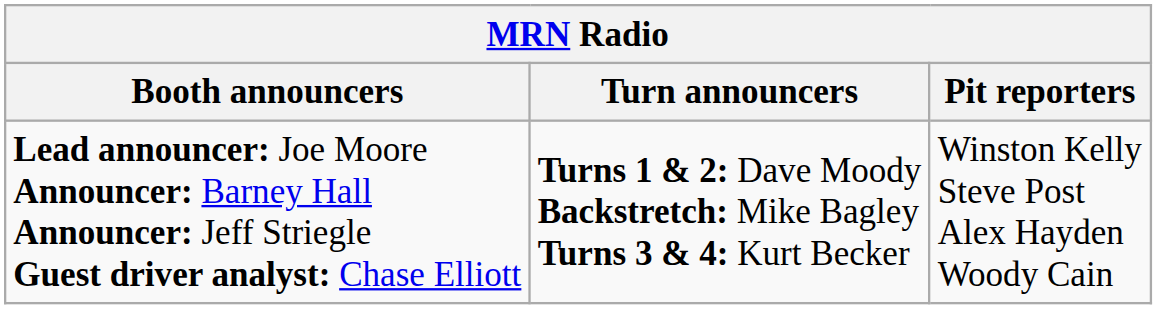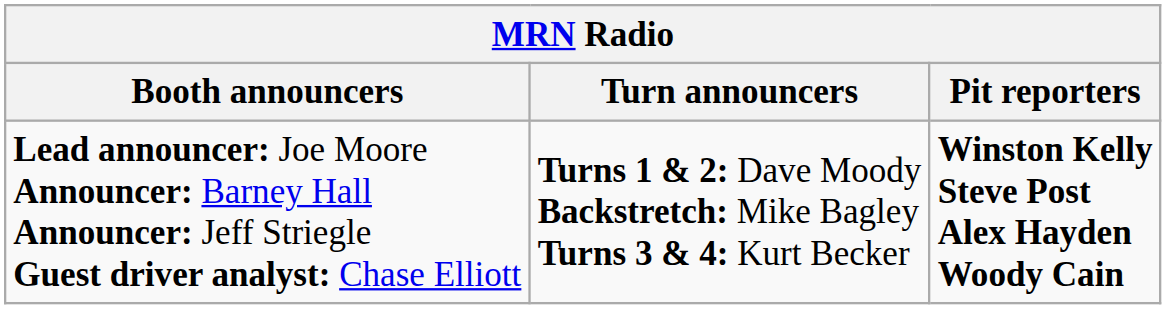(1040, 211) normal -> (1045, 211) bold
